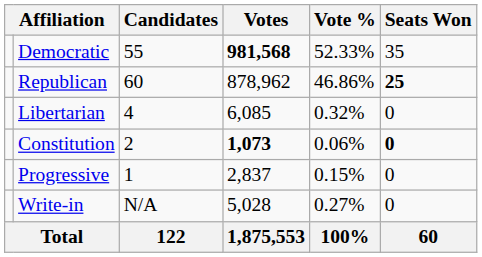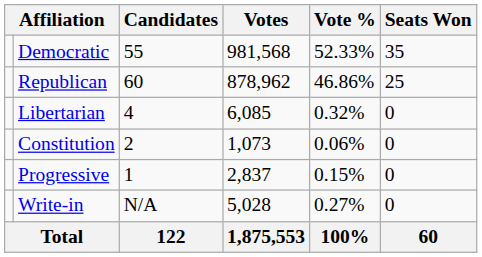(259, 50) bold -> (259, 50) normal
(394, 81) bold -> (394, 81) normal
(249, 143) bold -> (249, 143) normal
(390, 143) bold -> (390, 143) normal
